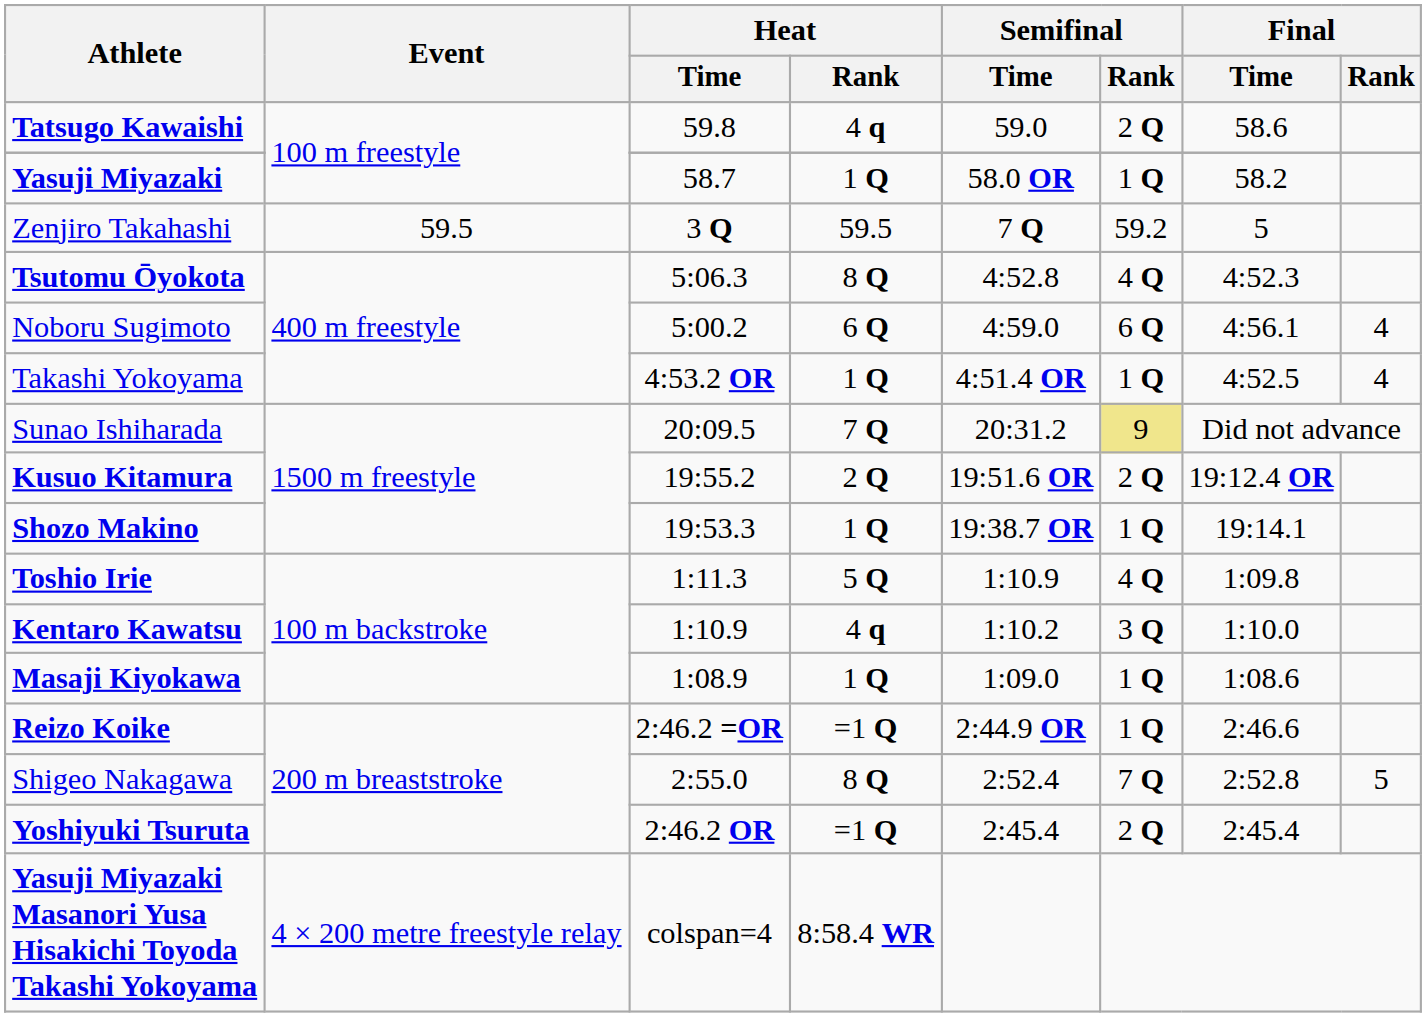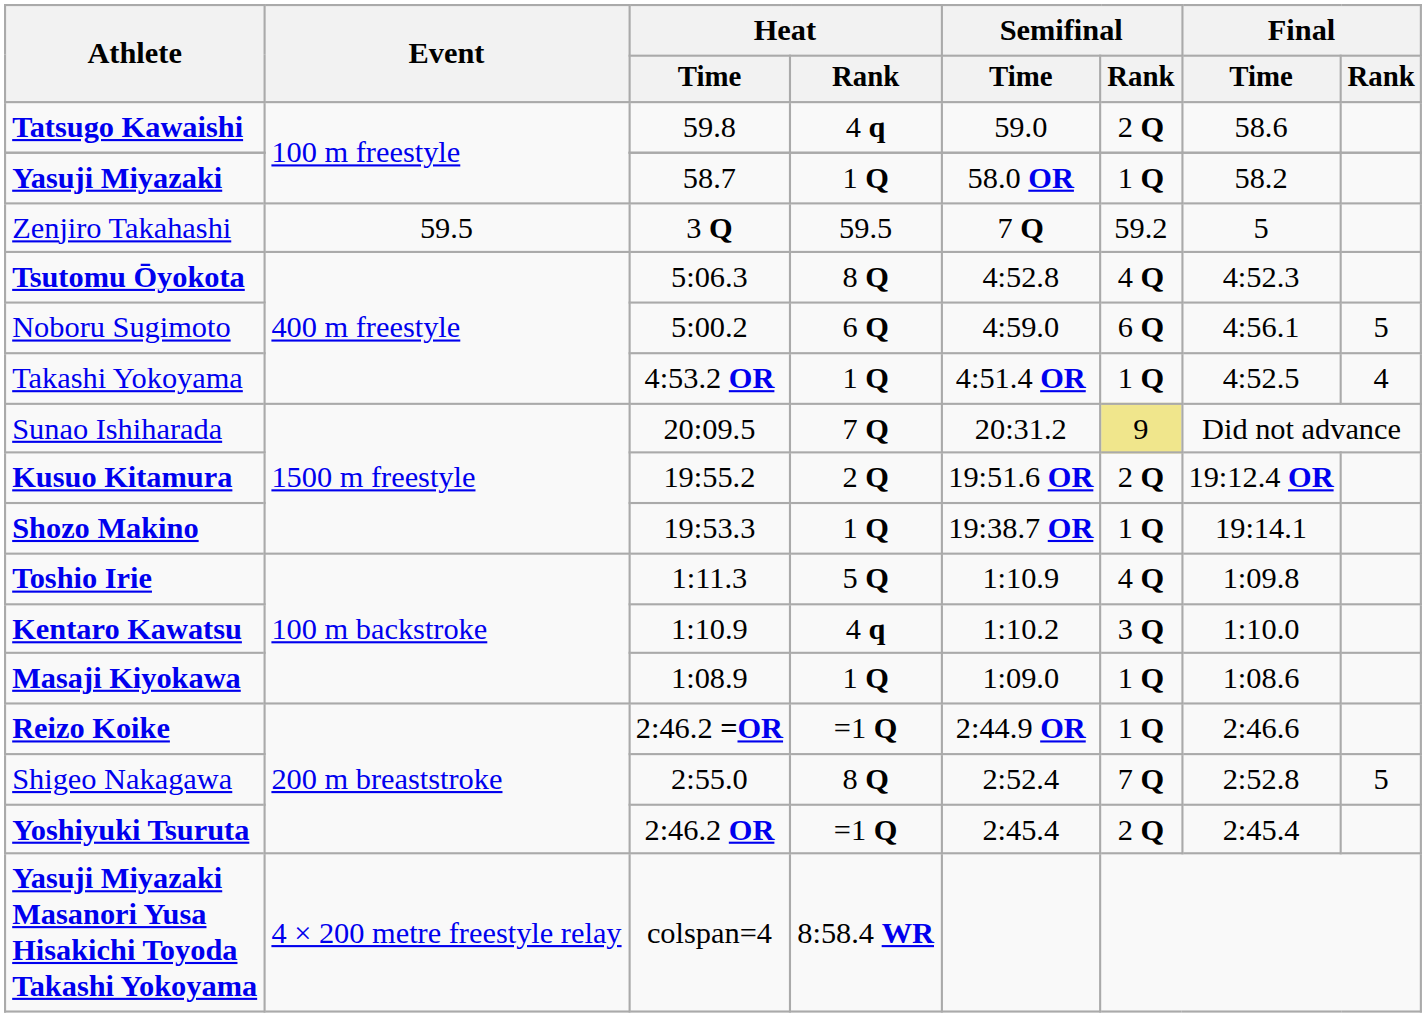(1381, 327) 4 -> (1381, 327) 5
